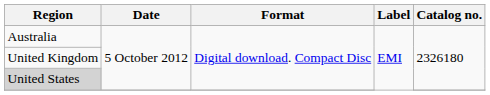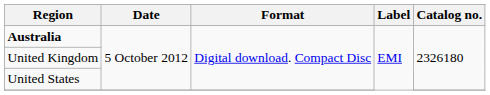(32, 36) normal -> (34, 36) bold
(44, 79) lightgrey background -> (44, 79) no background
